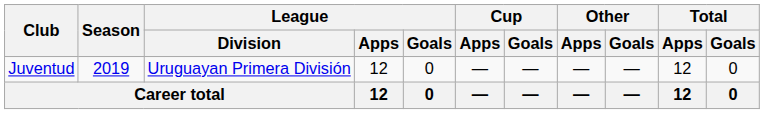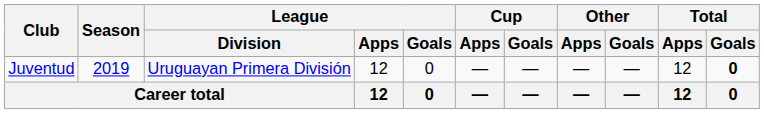(733, 69) normal -> (733, 69) bold
